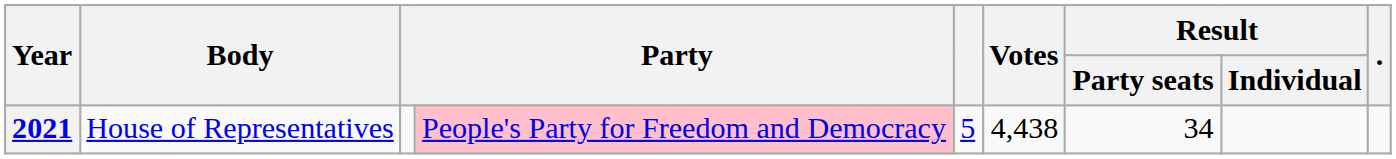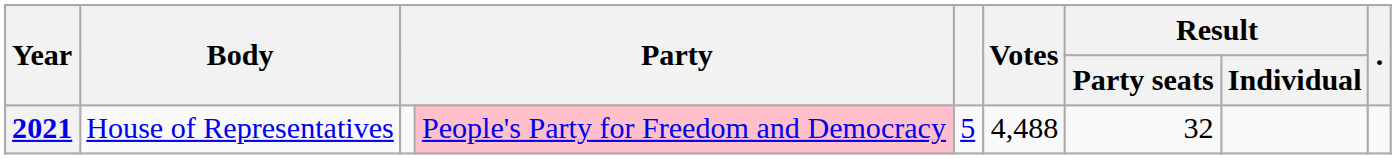(1025, 128) 4,438 -> (1025, 128) 4,488
(1199, 128) 34 -> (1199, 128) 32
